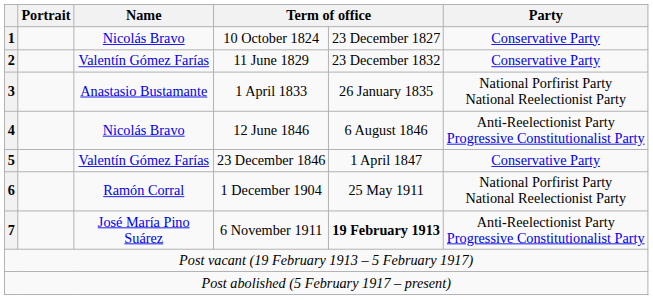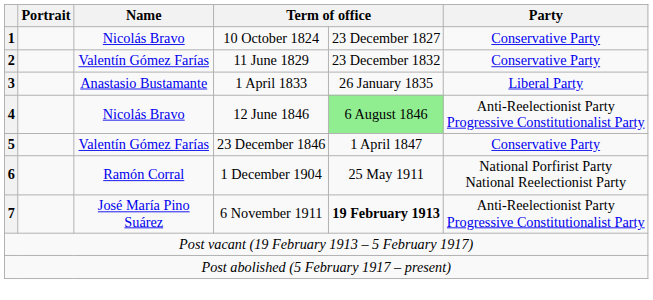(546, 91) National Porfirist Party National Reelectionist Party -> (546, 83) Liberal Party
(386, 130) no background -> (386, 114) lightgreen background
